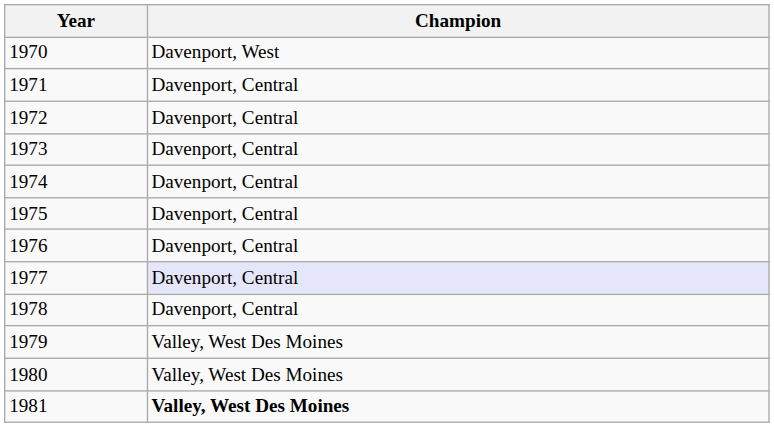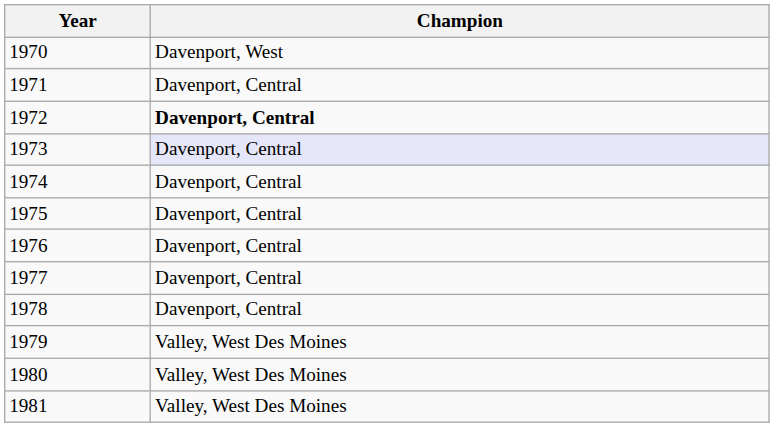(225, 117) normal -> (235, 117) bold
(225, 149) no background -> (228, 149) lavender background
(225, 277) lavender background -> (228, 277) no background
(250, 406) bold -> (251, 406) normal
